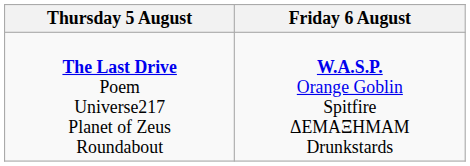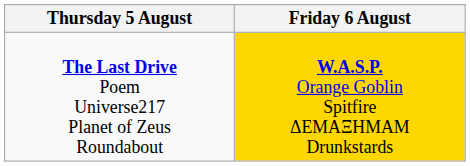(350, 106) no background -> (350, 106) gold background
